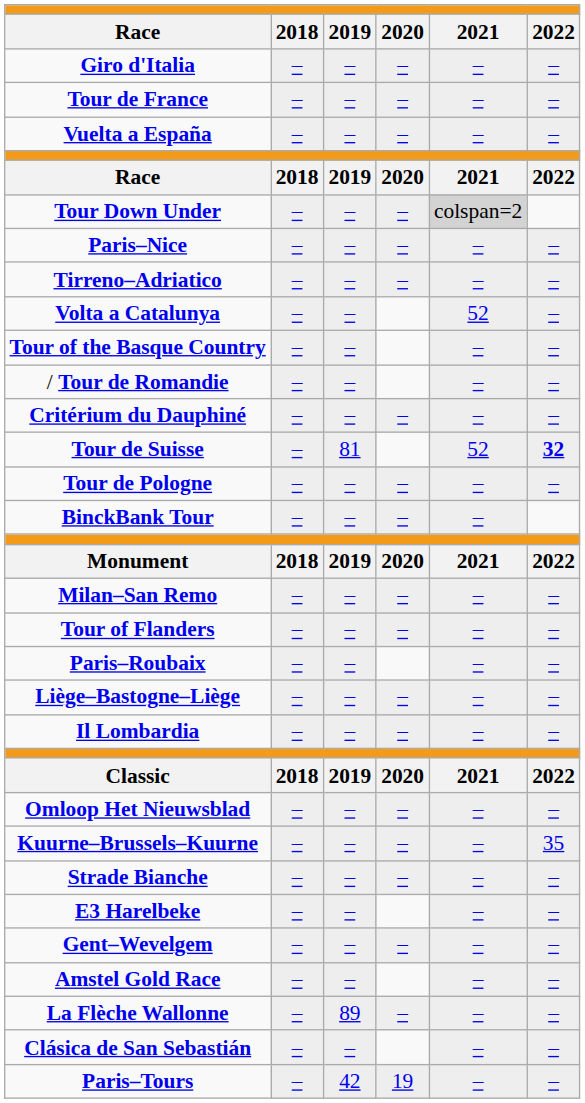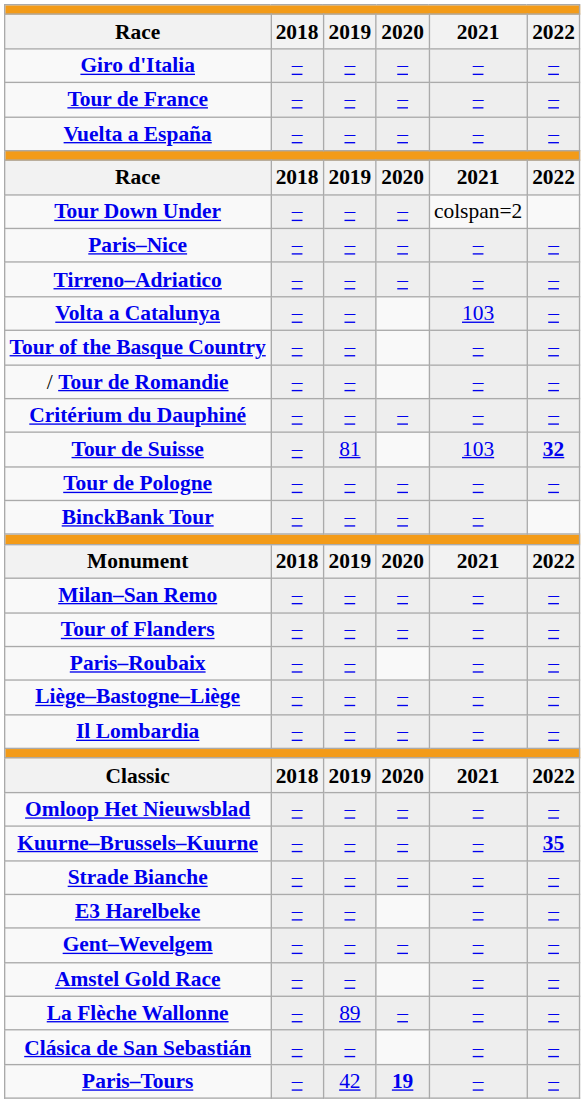(478, 211) lightgrey background -> (478, 211) no background
(478, 313) 52 -> (478, 313) 103
(478, 449) 52 -> (478, 449) 103
(554, 843) normal -> (554, 843) bold
(403, 1081) normal -> (403, 1081) bold
